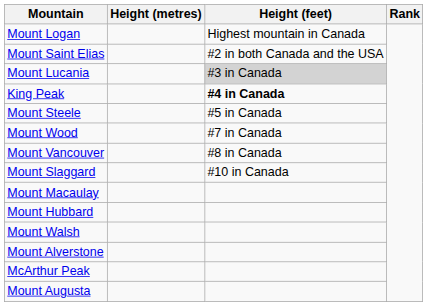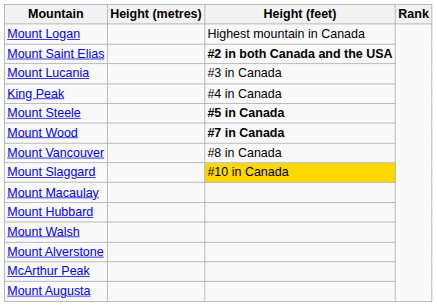(296, 53) normal -> (300, 53) bold
(245, 73) lightgrey background -> (245, 73) no background
(246, 93) bold -> (245, 93) normal
(245, 113) normal -> (246, 113) bold
(245, 133) normal -> (246, 133) bold
(248, 172) no background -> (248, 172) gold background
